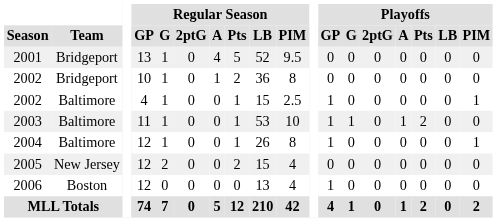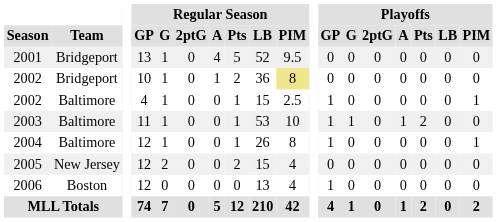(292, 78) no background -> (292, 78) khaki background
